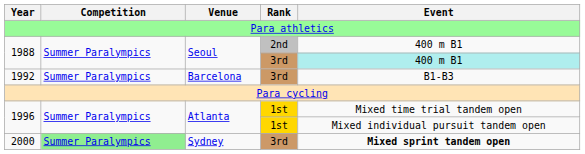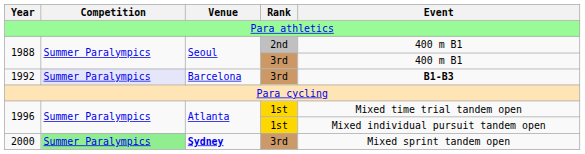(439, 61) paleturquoise background -> (439, 61) no background
(97, 77) no background -> (97, 77) lavender background
(439, 77) normal -> (439, 77) bold
(206, 141) normal -> (206, 141) bold
(439, 141) bold -> (439, 141) normal
